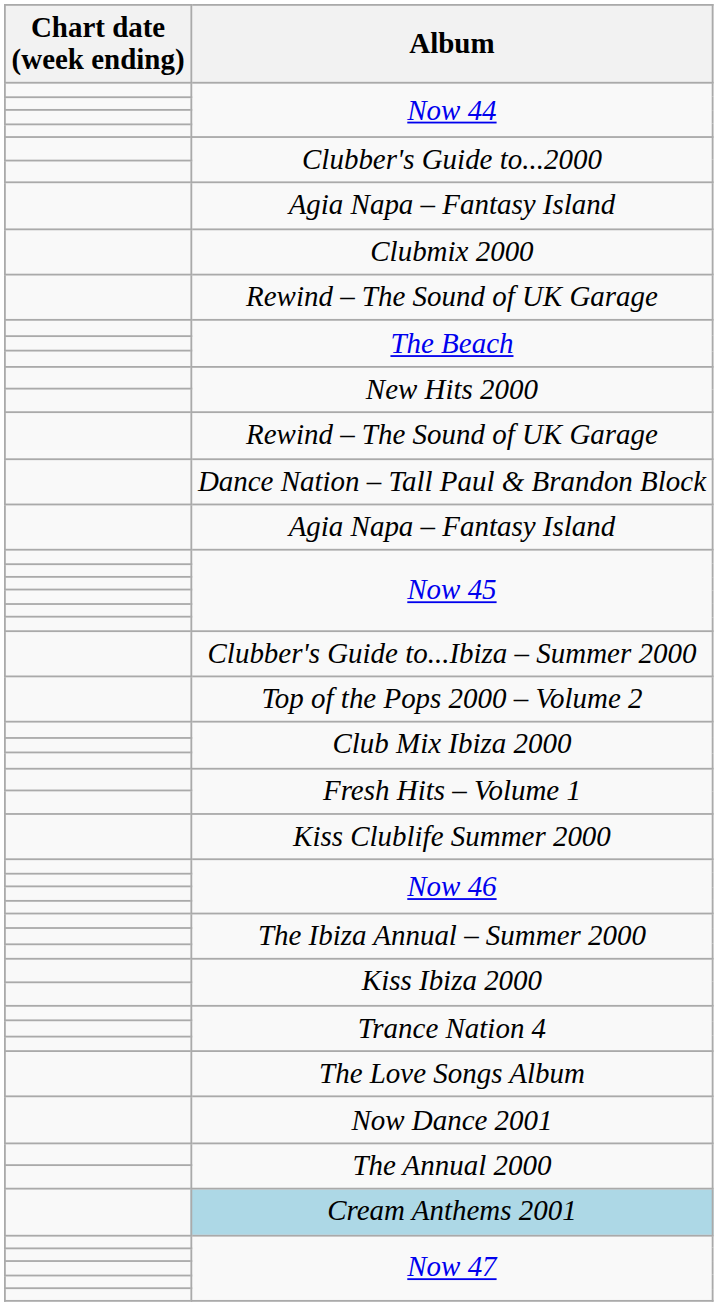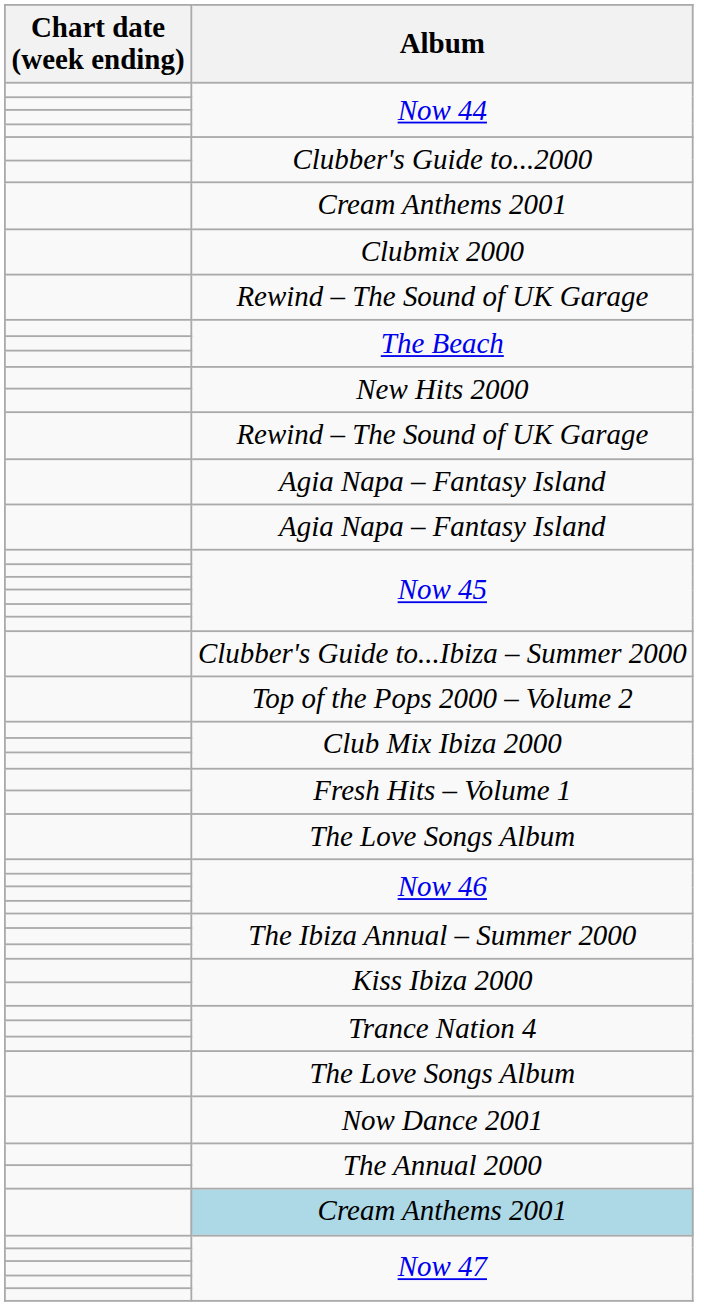(452, 205) Agia Napa – Fantasy Island -> (442, 205) Cream Anthems 2001
(452, 480) Dance Nation – Tall Paul & Brandon Block -> (442, 480) Agia Napa – Fantasy Island
(452, 836) Kiss Clublife Summer 2000 -> (442, 836) The Love Songs Album
